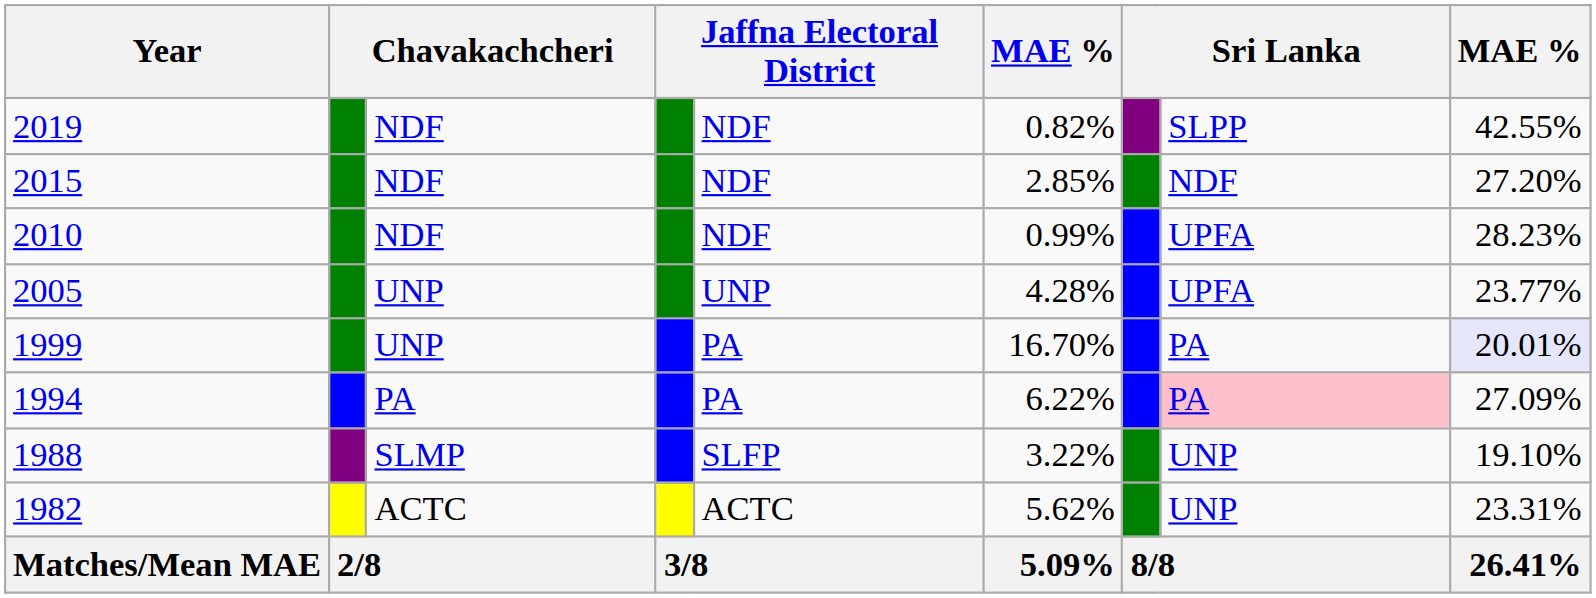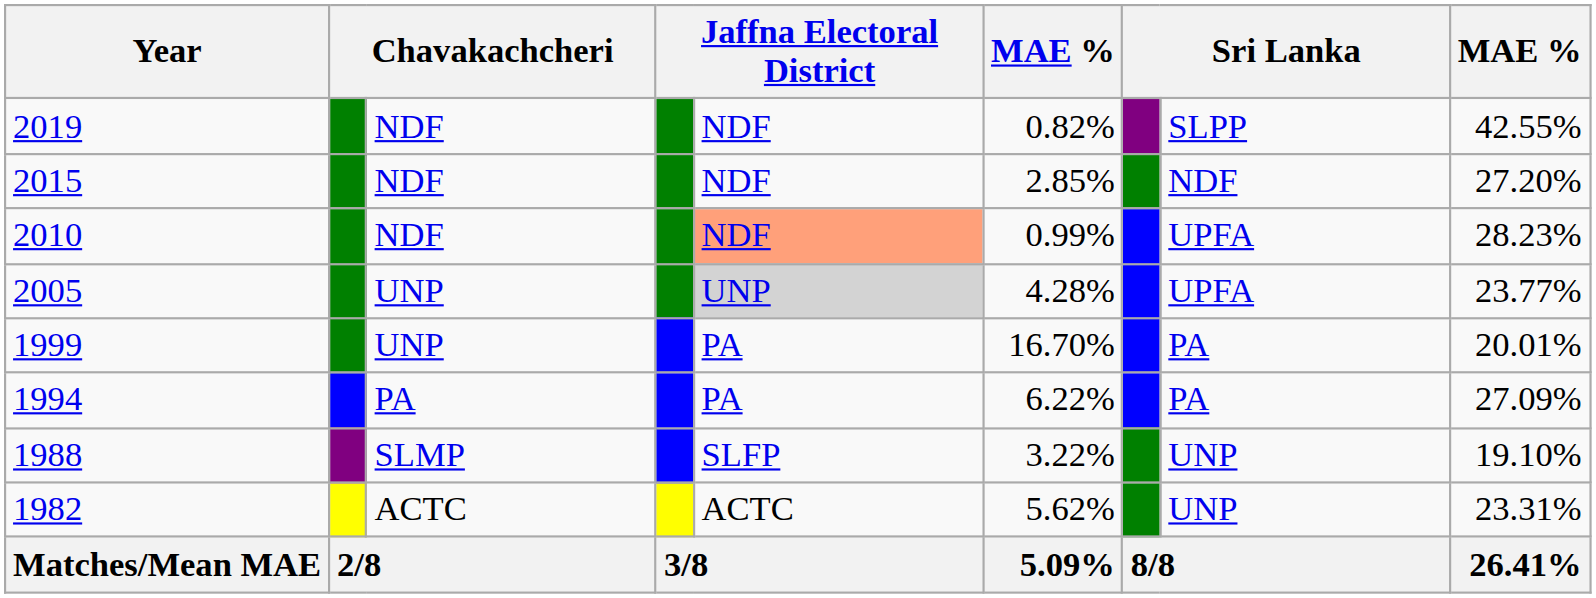(736, 235) no background -> (736, 235) lightsalmon background
(736, 290) no background -> (736, 290) lightgrey background
(1528, 344) lavender background -> (1528, 344) no background
(1189, 399) pink background -> (1189, 399) no background
